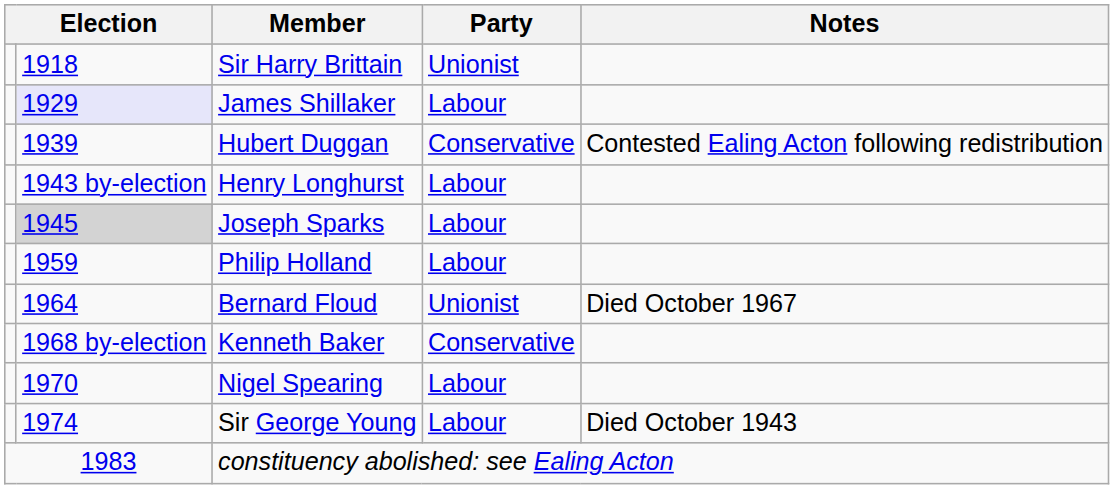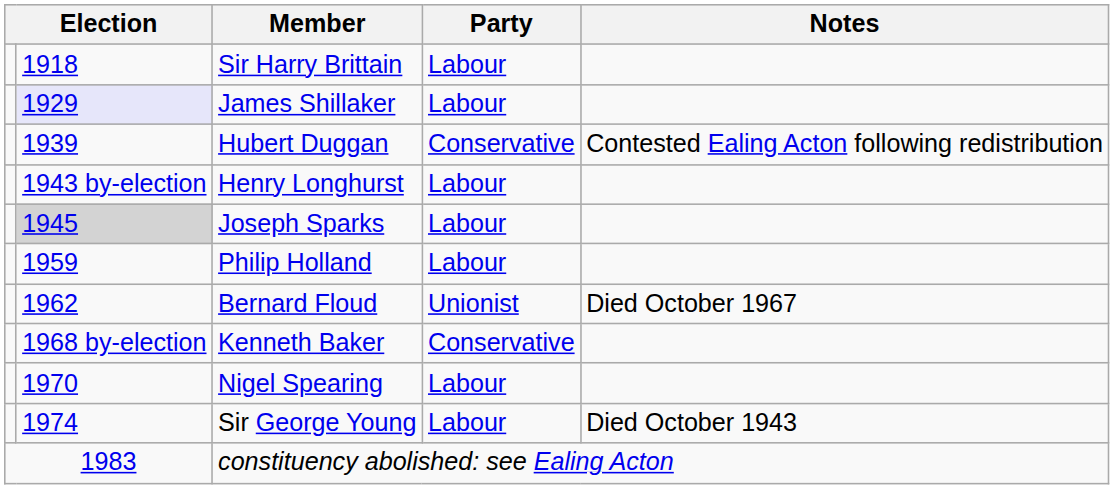(473, 64) Unionist -> (467, 64) Labour
(50, 303) 1964 -> (50, 303) 1962
